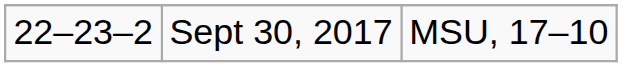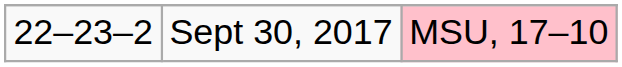(509, 32) no background -> (509, 32) pink background
